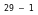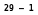(19, 8) normal -> (19, 8) bold
